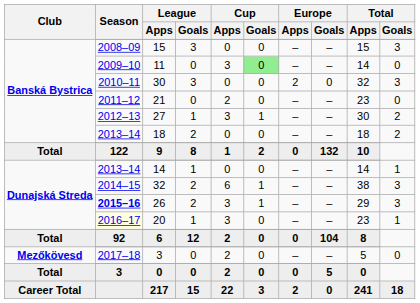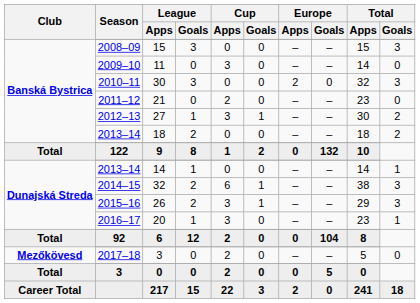(261, 65) lightgreen background -> (261, 65) no background
(119, 204) bold -> (119, 204) normal
(119, 221) lightyellow background -> (119, 221) no background
